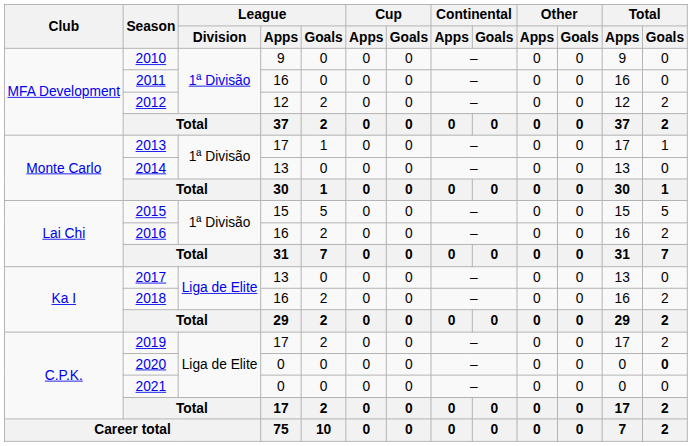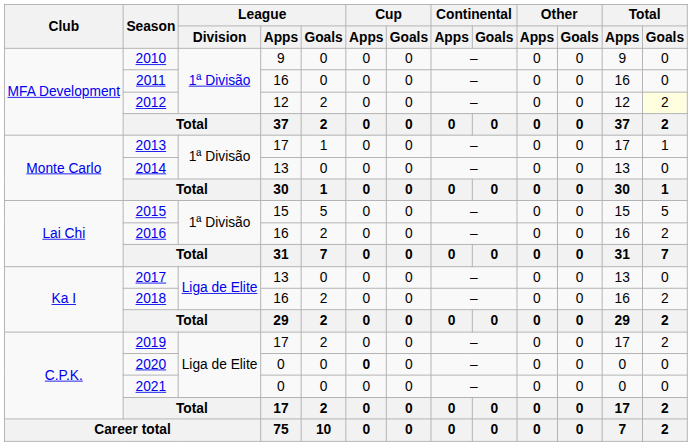(665, 102) no background -> (665, 102) lightyellow background
(366, 364) normal -> (366, 364) bold
(665, 364) bold -> (665, 364) normal
